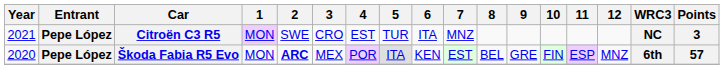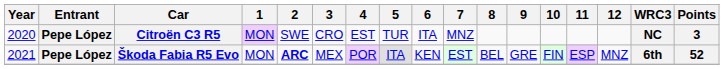(21, 35) 2021 -> (21, 35) 2020
(21, 55) 2020 -> (21, 55) 2021
(697, 55) 57 -> (697, 55) 52
